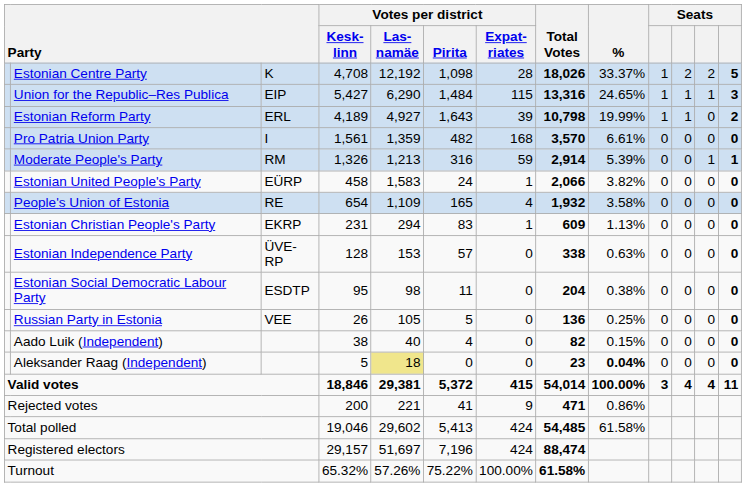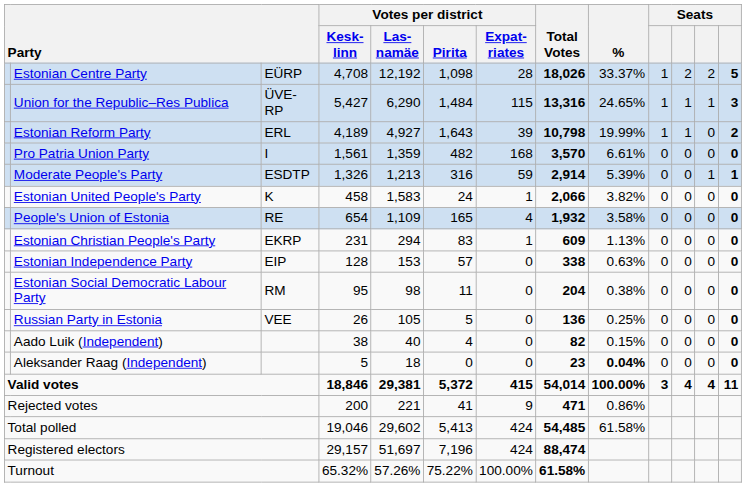(269, 73) K -> (283, 73) EÜRP
(275, 95) EIP -> (281, 102) ÜVE-RP
(275, 159) RM -> (287, 175) ESDTP
(283, 181) EÜRP -> (269, 196) K
(281, 253) ÜVE-RP -> (275, 261) EIP
(287, 290) ESDTP -> (275, 290) RM
(413, 363) khaki background -> (413, 363) no background
